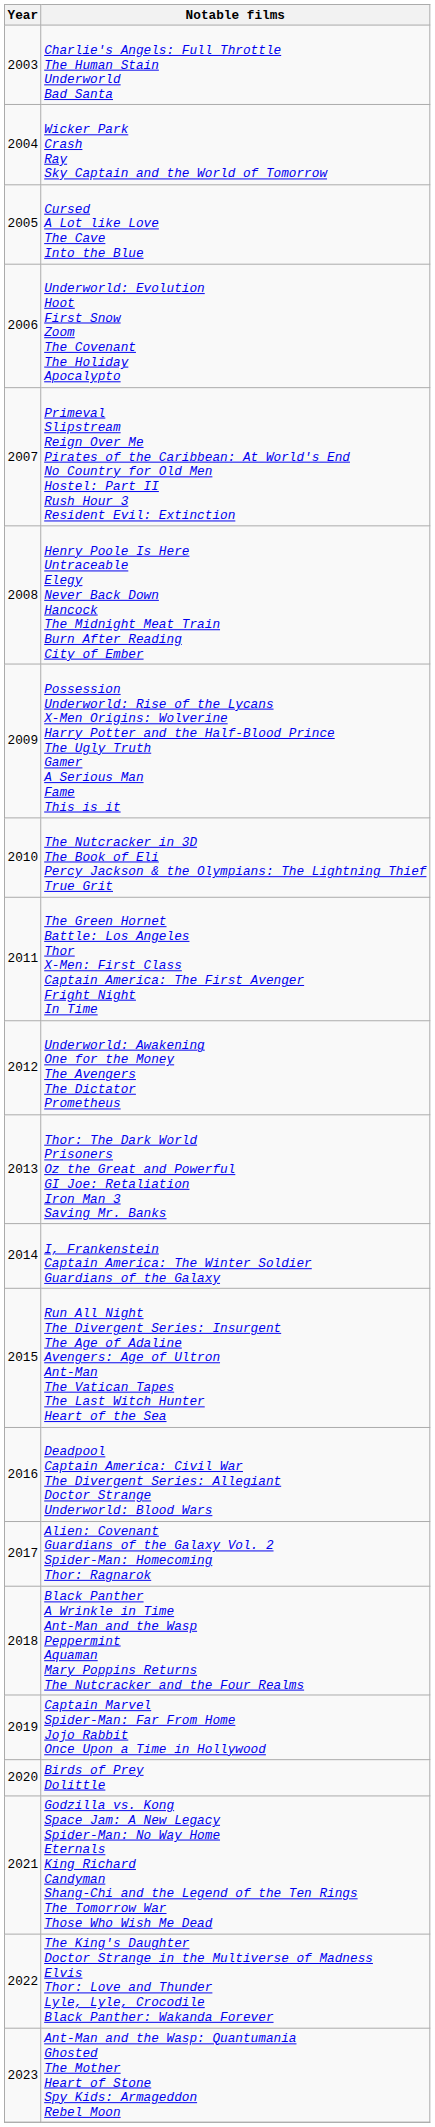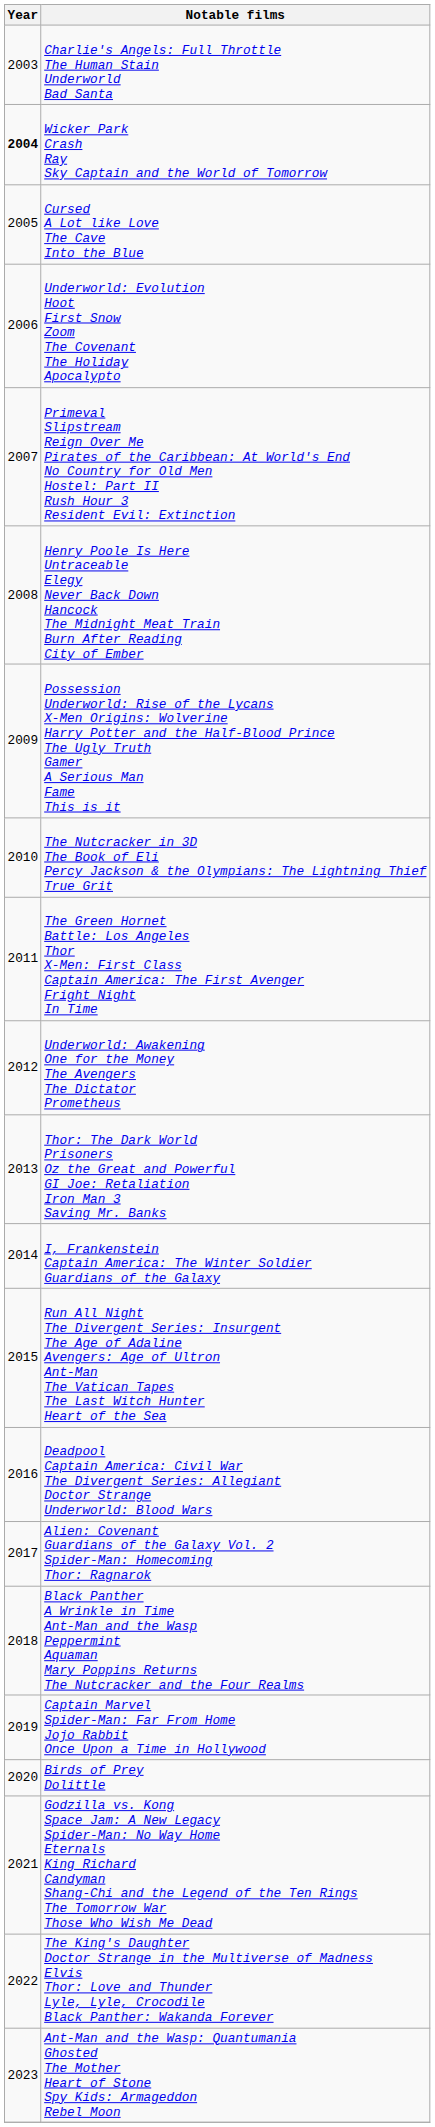(23, 145) normal -> (23, 145) bold
